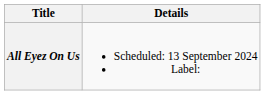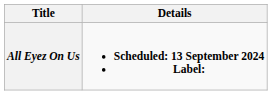(171, 63) normal -> (175, 63) bold
